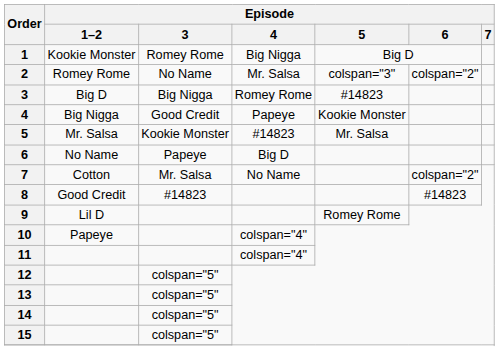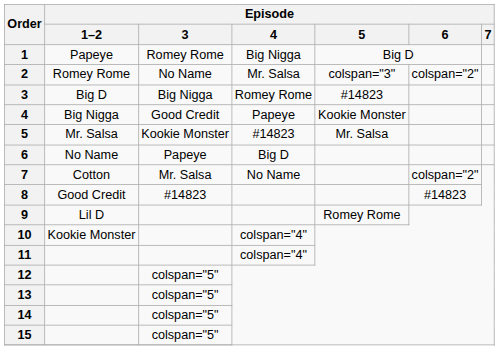(91, 54) Kookie Monster -> (91, 54) Papeye
(91, 235) Papeye -> (91, 235) Kookie Monster
